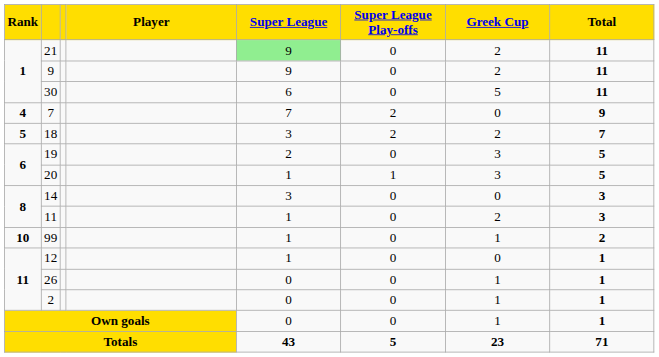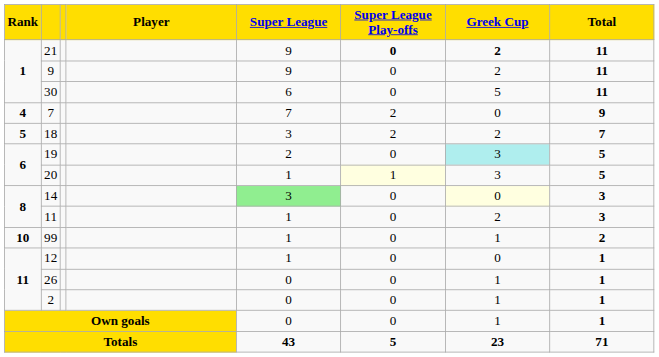(289, 50) lightgreen background -> (289, 50) no background
(393, 50) normal -> (393, 50) bold
(497, 50) normal -> (497, 50) bold
(497, 154) no background -> (497, 154) paleturquoise background
(393, 175) no background -> (393, 175) lightyellow background
(289, 196) no background -> (289, 196) lightgreen background
(497, 196) no background -> (497, 196) lightyellow background
